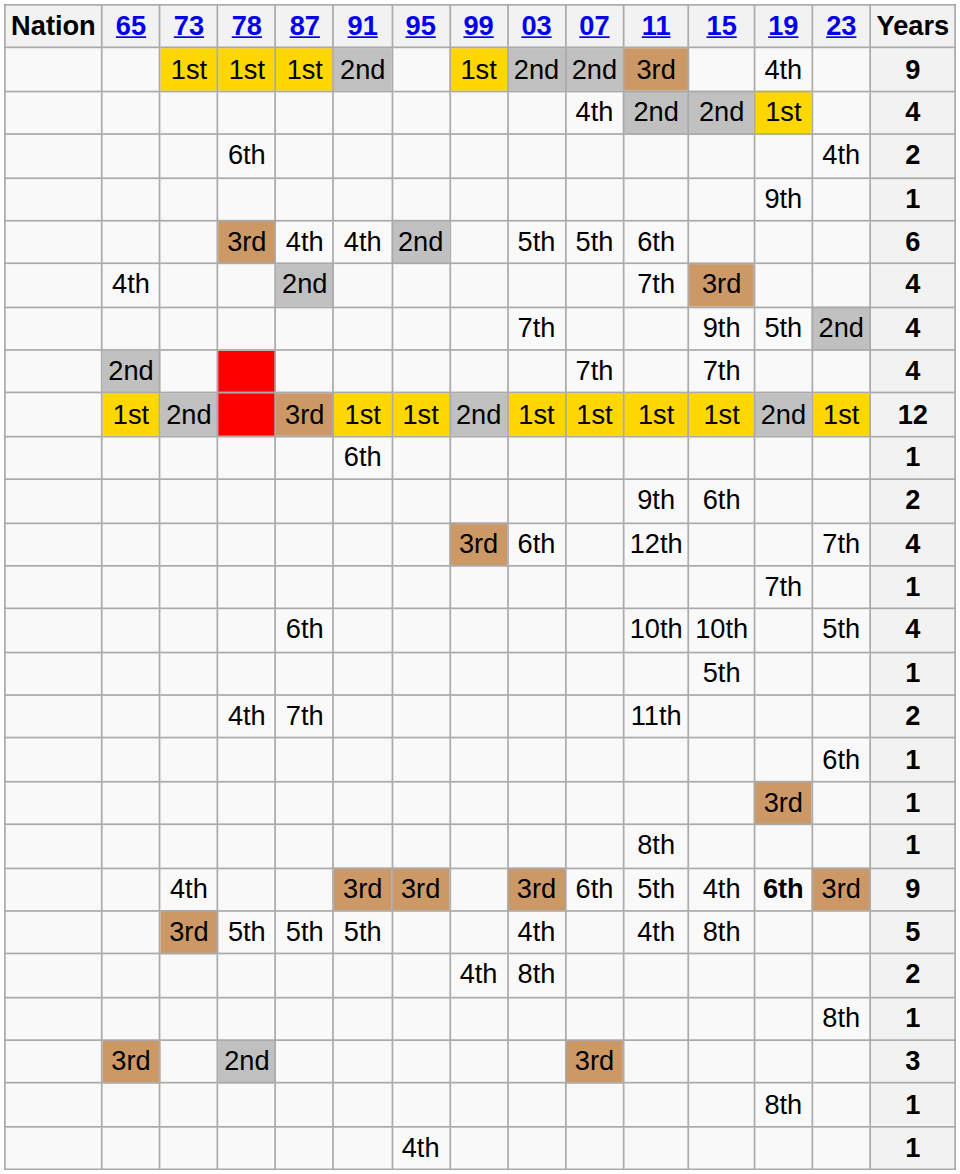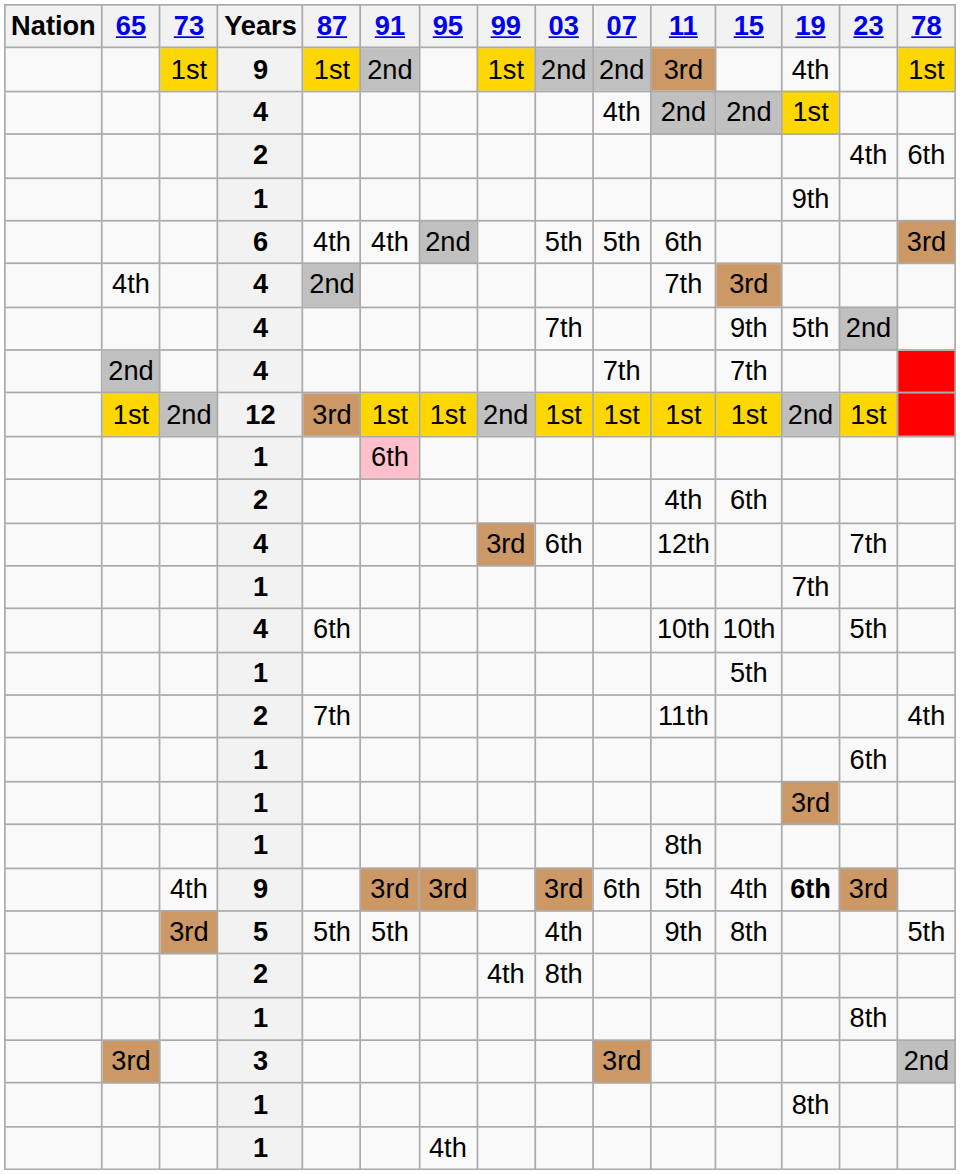columns swapped: (247, 26) <-> (913, 26)
(363, 457) no background -> (390, 457) pink background
(656, 500) 9th -> (683, 500) 4th
(656, 931) 4th -> (683, 931) 9th
